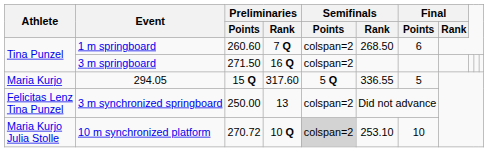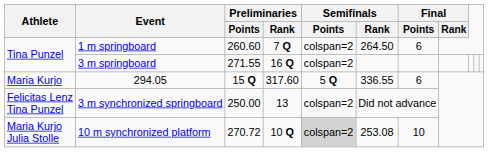(377, 46) 268.50 -> (377, 46) 264.50
(244, 64) 271.50 -> (244, 64) 271.55
(419, 81) 5 -> (419, 81) 6
(377, 133) 253.10 -> (377, 133) 253.08
